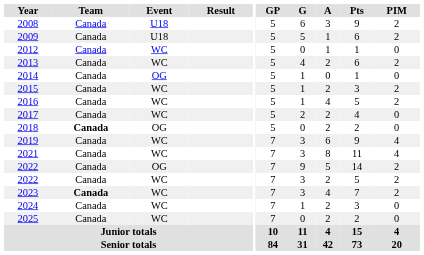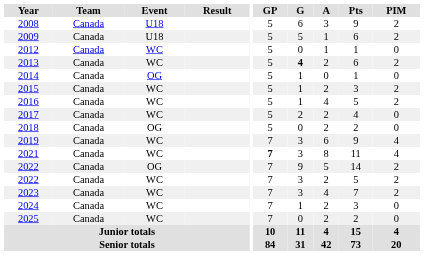(303, 62) normal -> (300, 62) bold
(91, 127) bold -> (89, 127) normal
(273, 153) normal -> (270, 153) bold
(91, 192) bold -> (89, 192) normal
